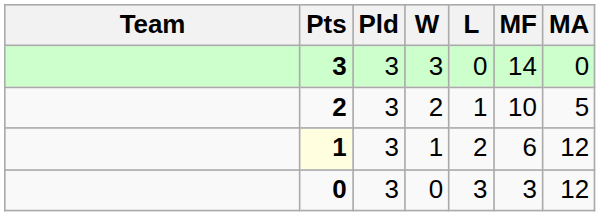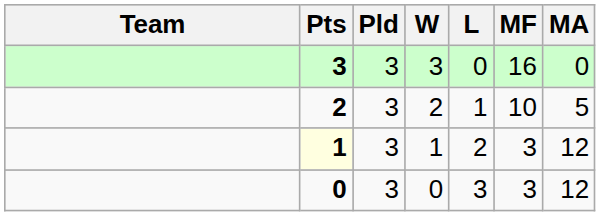(523, 66) 14 -> (523, 66) 16
(530, 148) 6 -> (530, 148) 3
